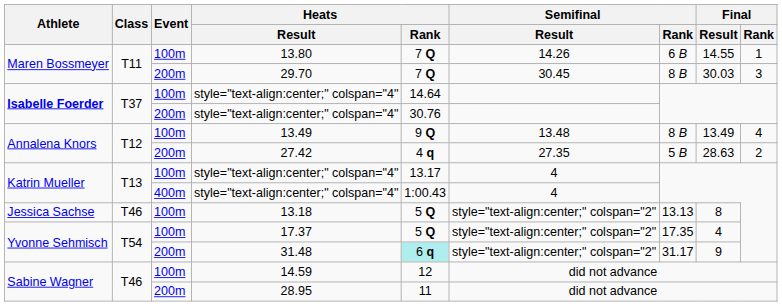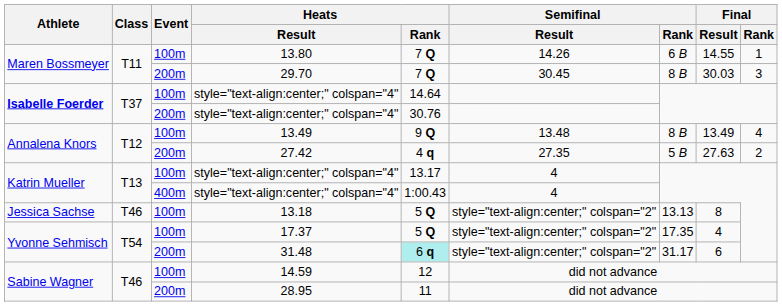(718, 153) 28.63 -> (718, 153) 27.63
(718, 252) 9 -> (718, 252) 6
